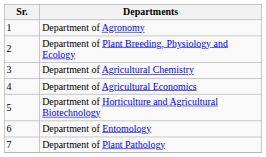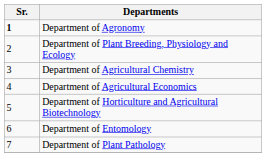(9, 28) normal -> (9, 28) bold
